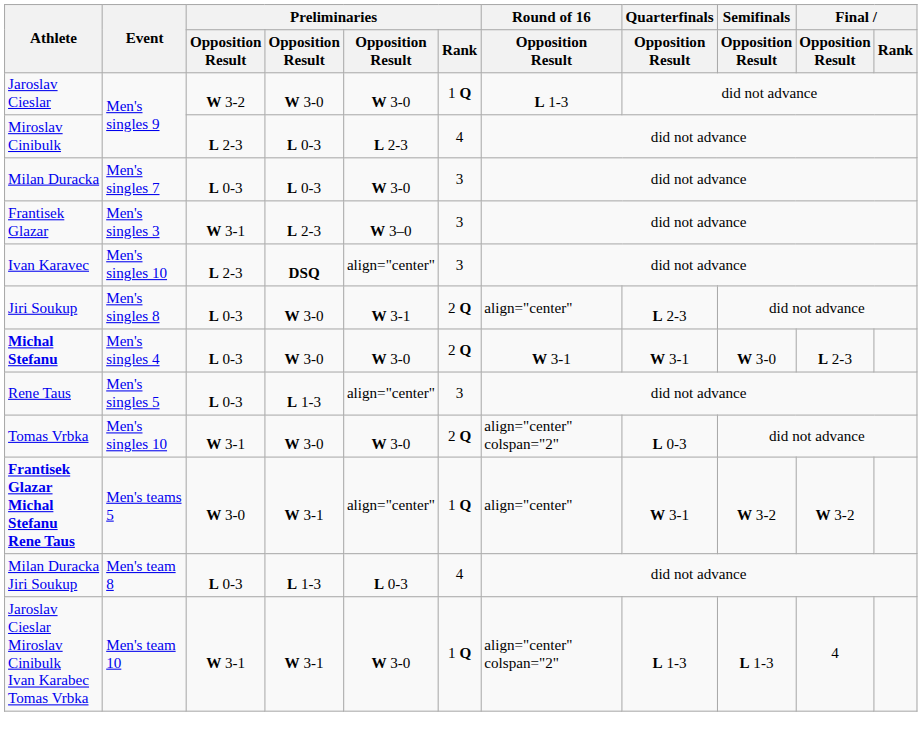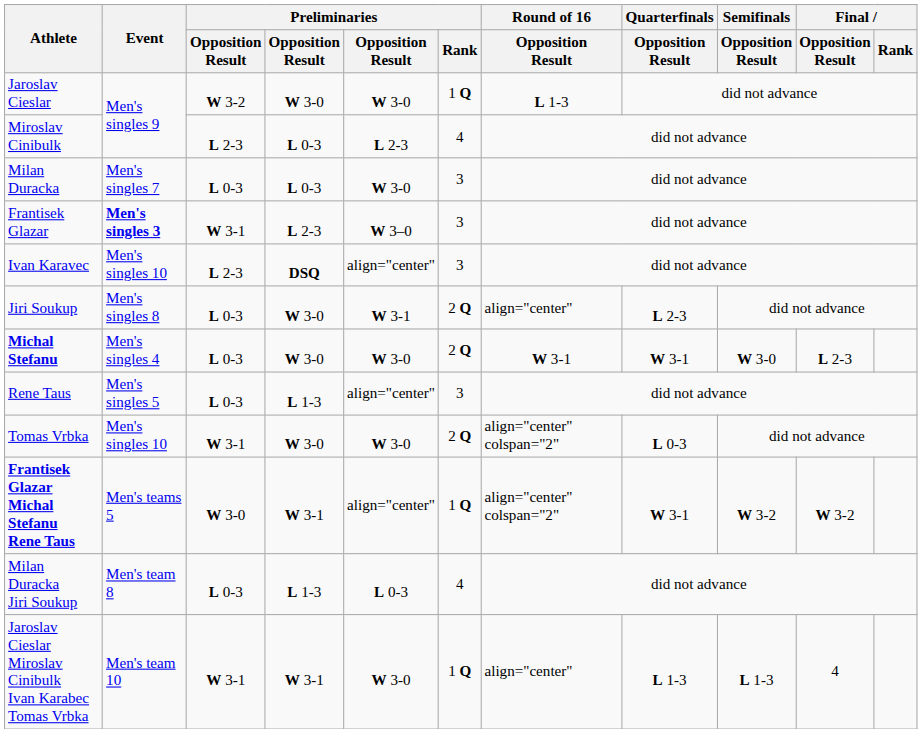(133, 222) normal -> (133, 222) bold
(528, 505) align="center" -> (528, 505) align="center" colspan="2"
(528, 653) align="center" colspan="2" -> (528, 671) align="center"
